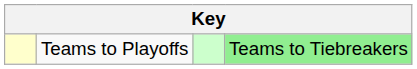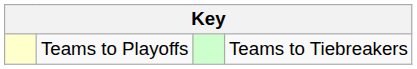(318, 49) lightgreen background -> (318, 49) no background
